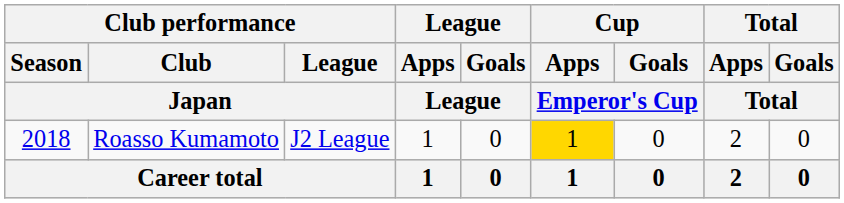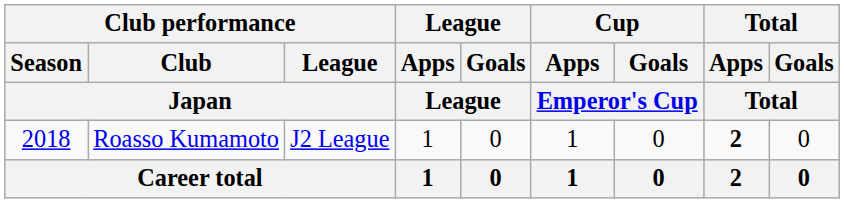(572, 139) gold background -> (572, 139) no background
(736, 139) normal -> (736, 139) bold
